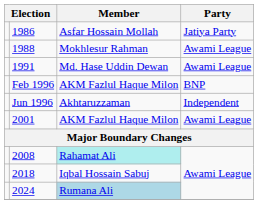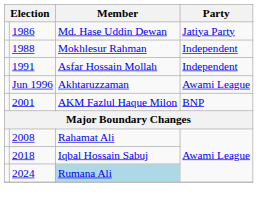(109, 31) Asfar Hossain Mollah -> (112, 31) Md. Hase Uddin Dewan
(217, 48) Awami League -> (210, 48) Independent
(114, 66) Md. Hase Uddin Dewan -> (107, 66) Asfar Hossain Mollah
(217, 66) Awami League -> (210, 66) Independent
- row: (33, 84)
(211, 102) Independent -> (216, 84) Awami League
(217, 119) Awami League -> (193, 102) BNP
(87, 155) paleturquoise background -> (86, 137) no background
